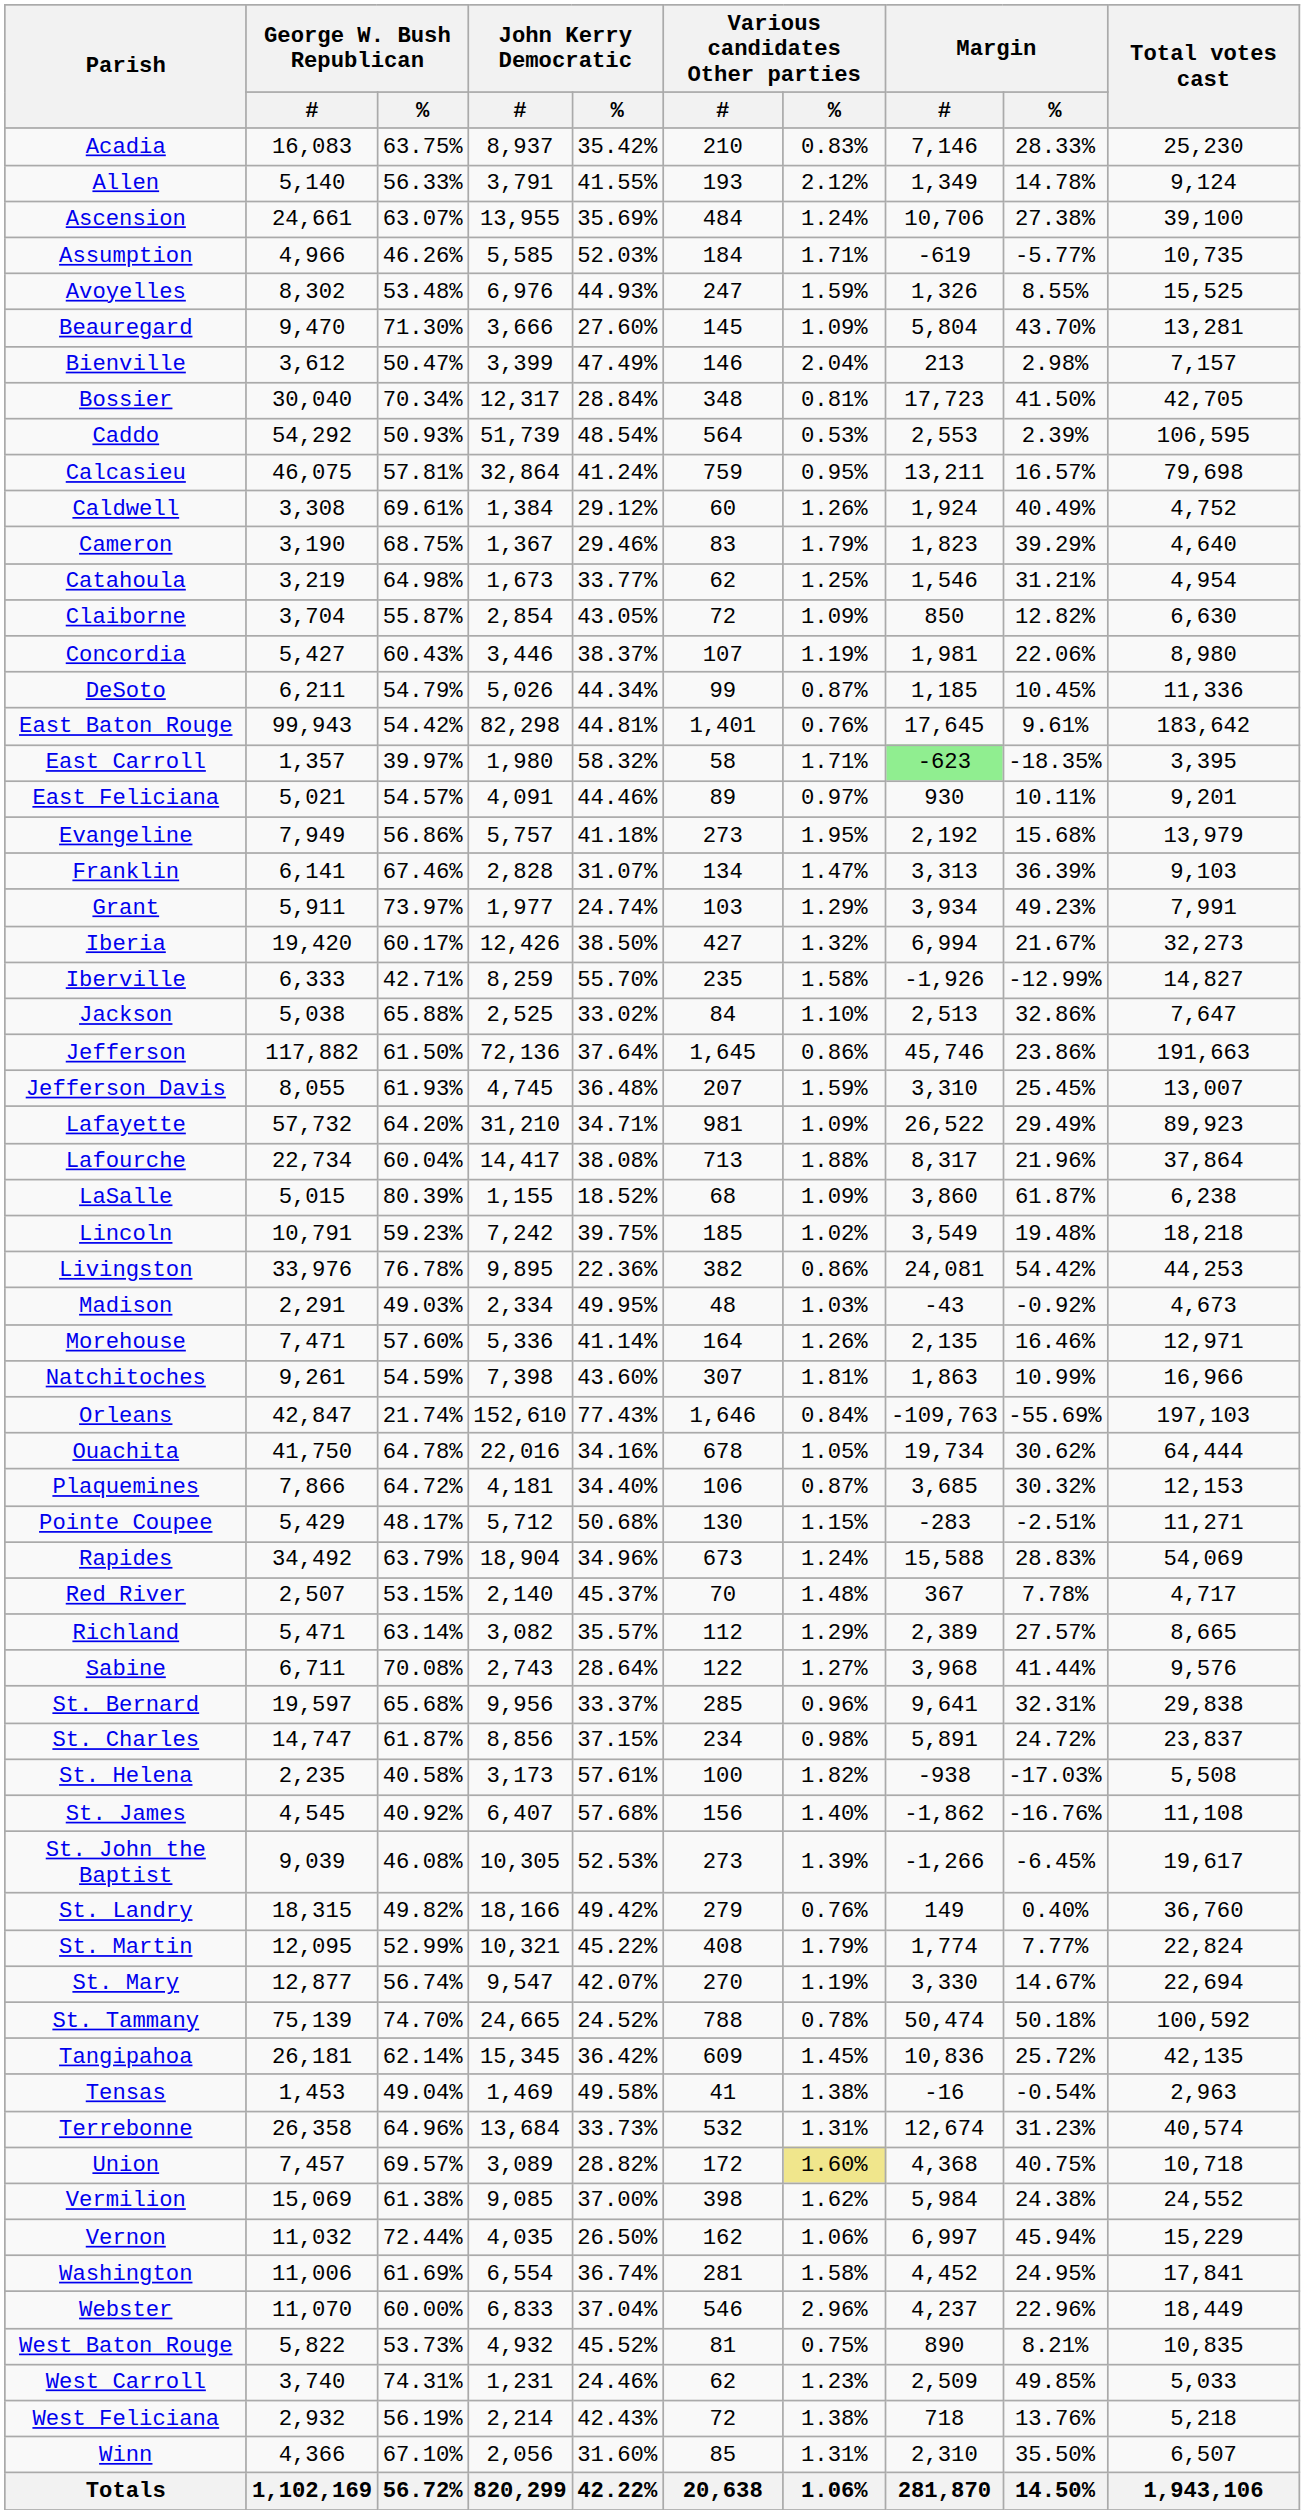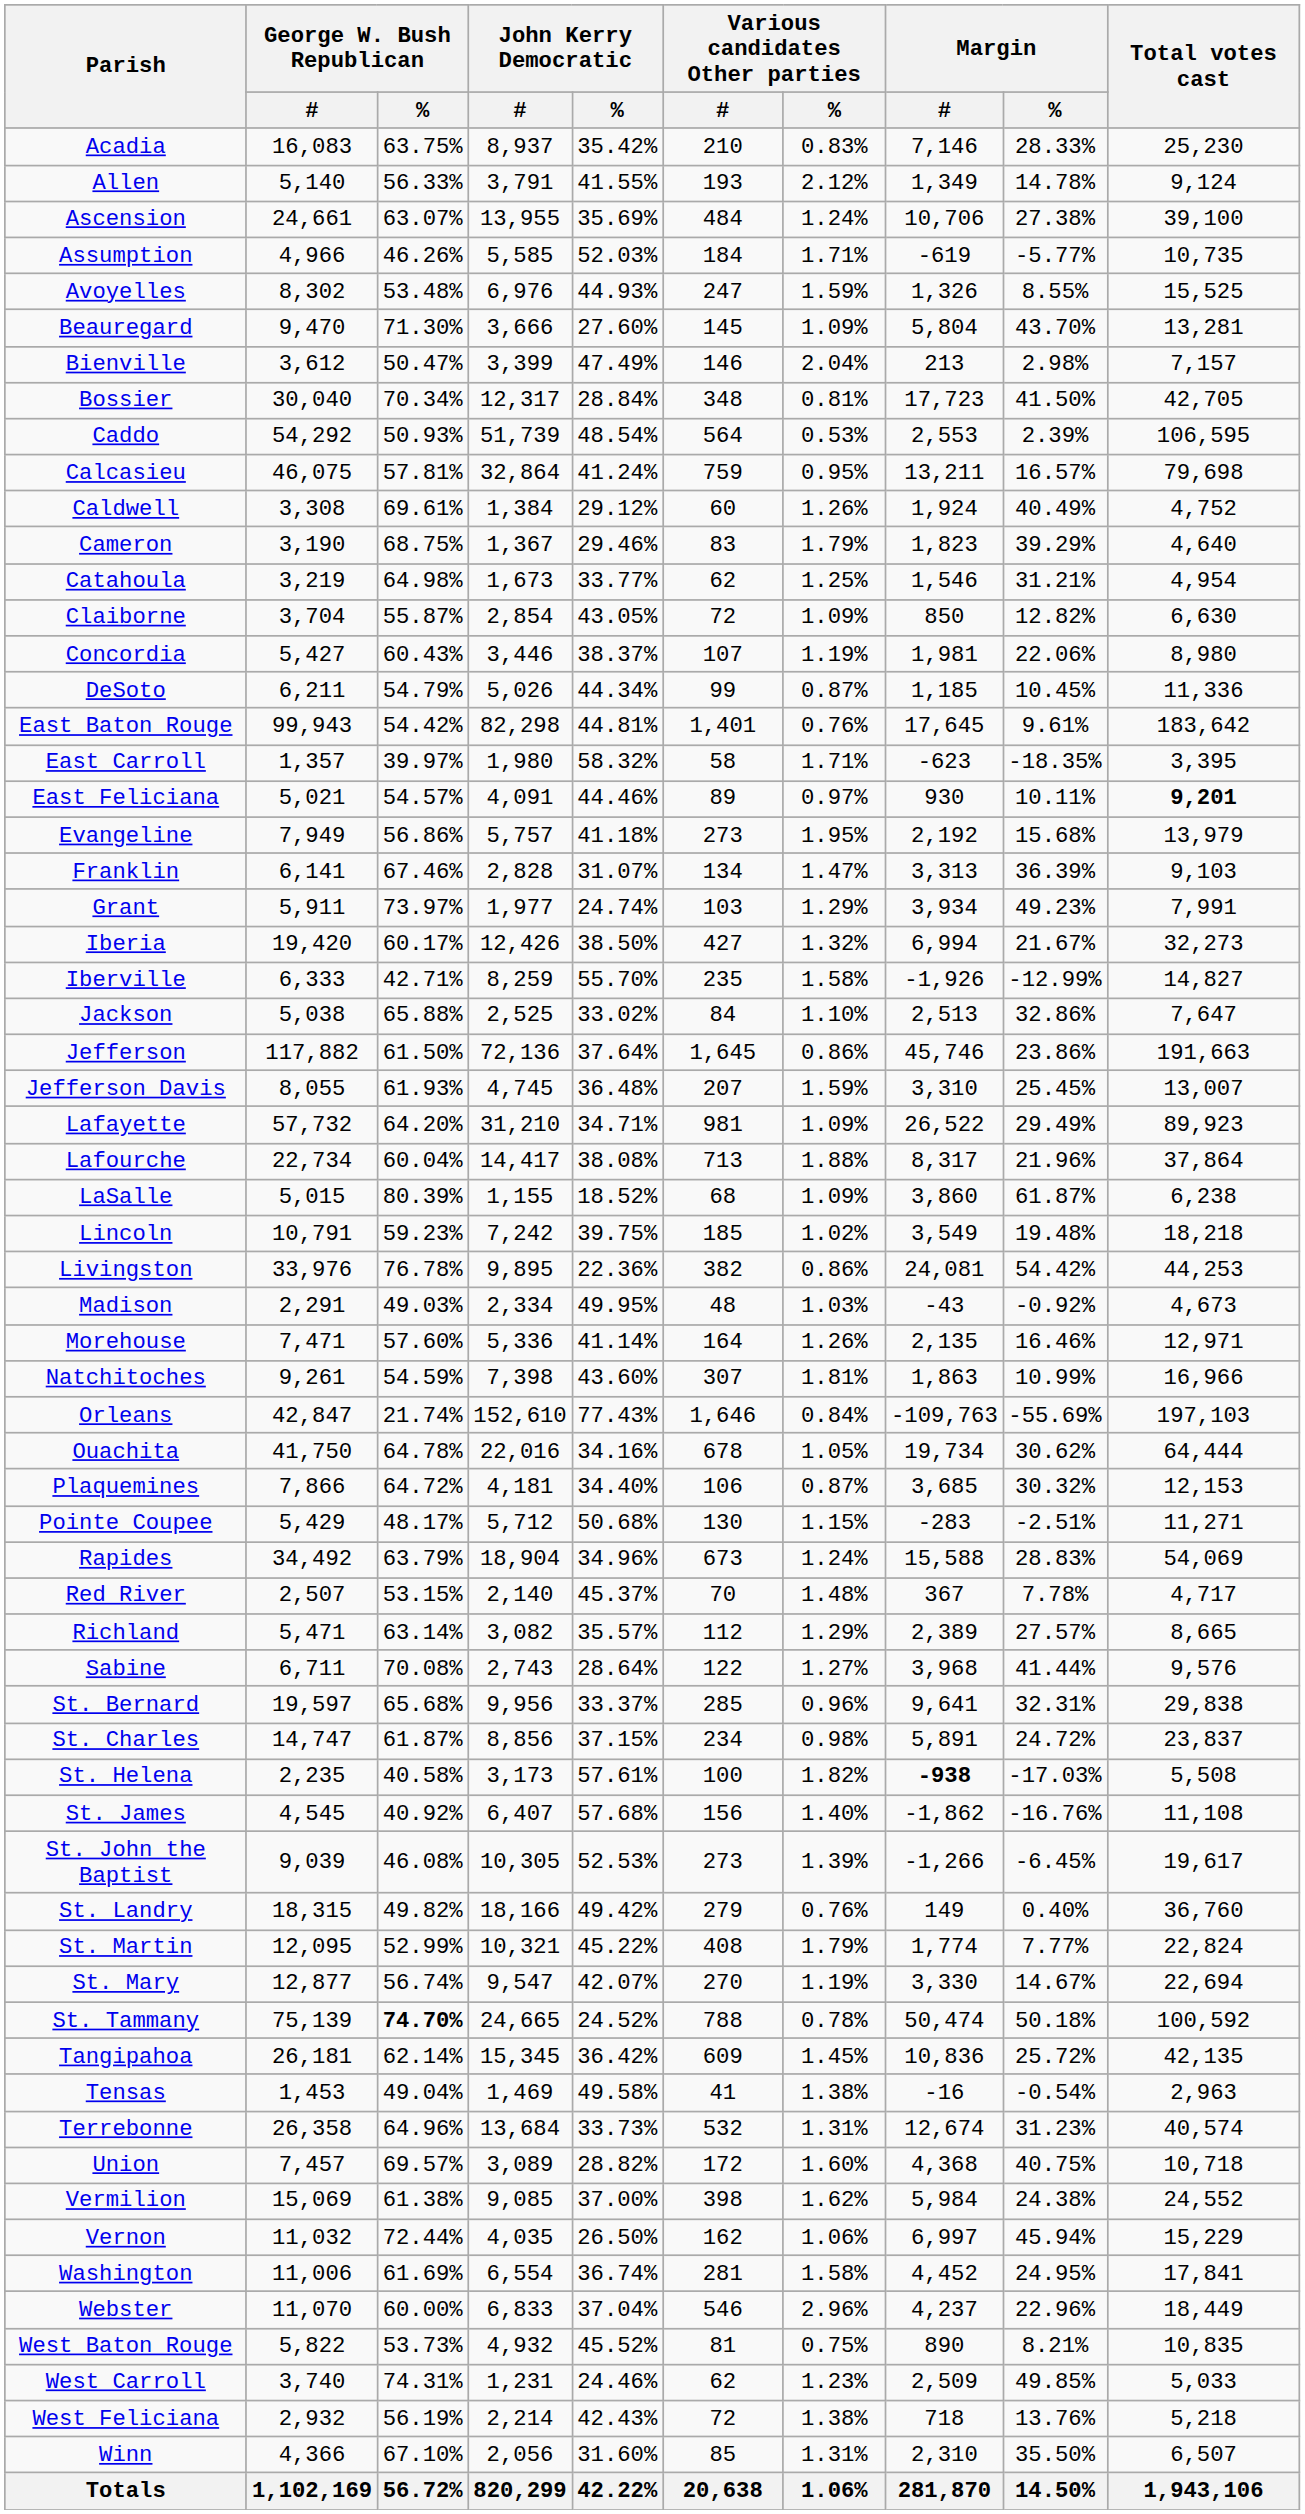(944, 763) lightgreen background -> (944, 763) no background
(1203, 799) normal -> (1203, 799) bold
(944, 1777) normal -> (944, 1777) bold
(423, 2020) normal -> (423, 2020) bold
(834, 2165) khaki background -> (834, 2165) no background
